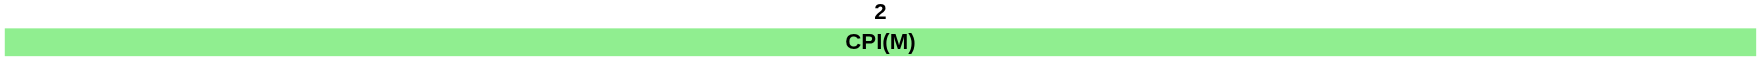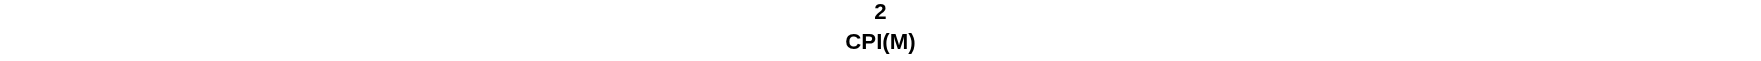(880, 42) lightgreen background -> (880, 42) no background
